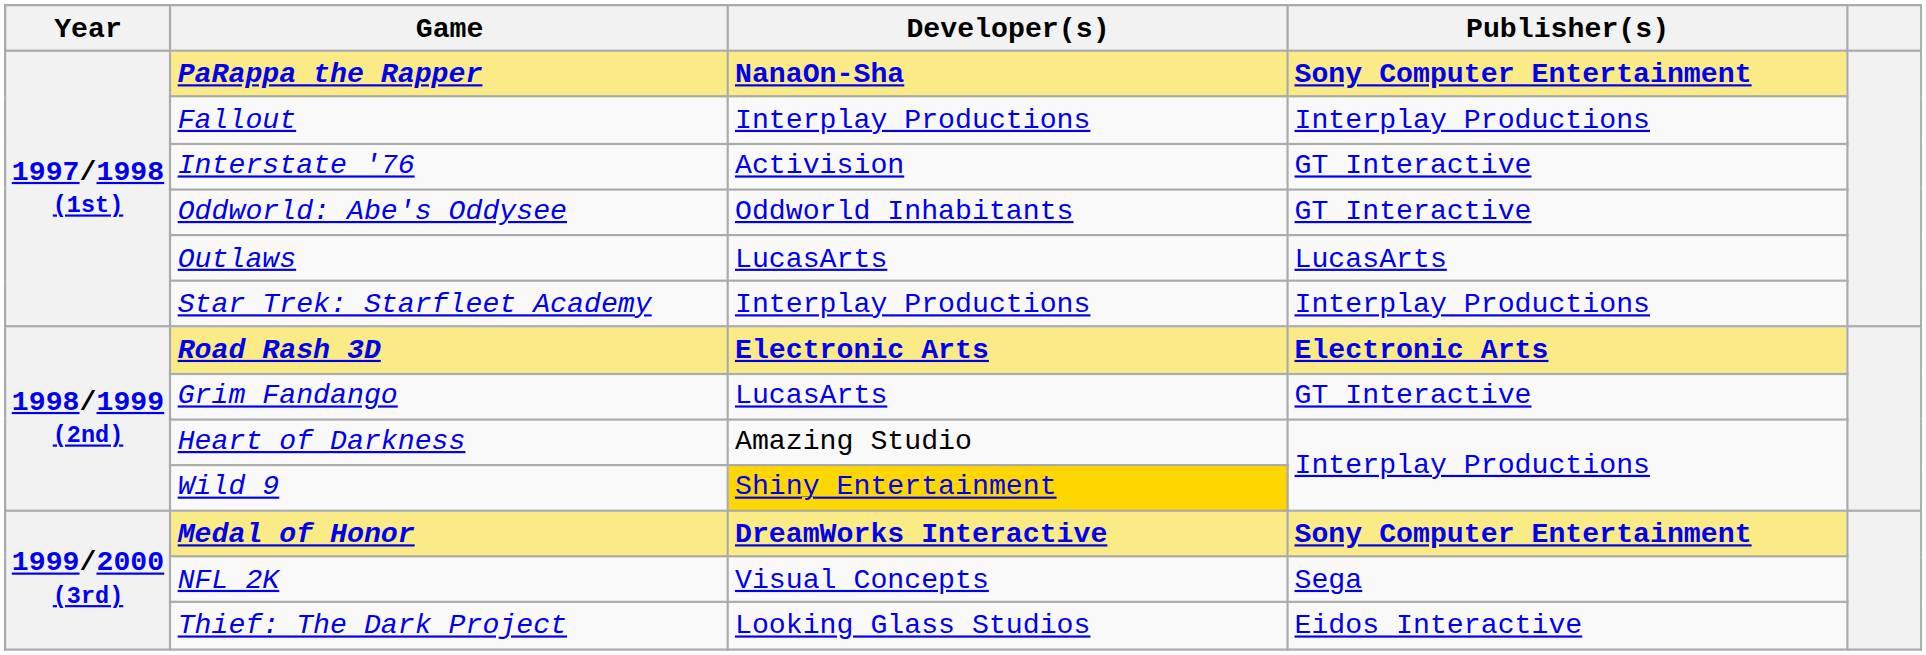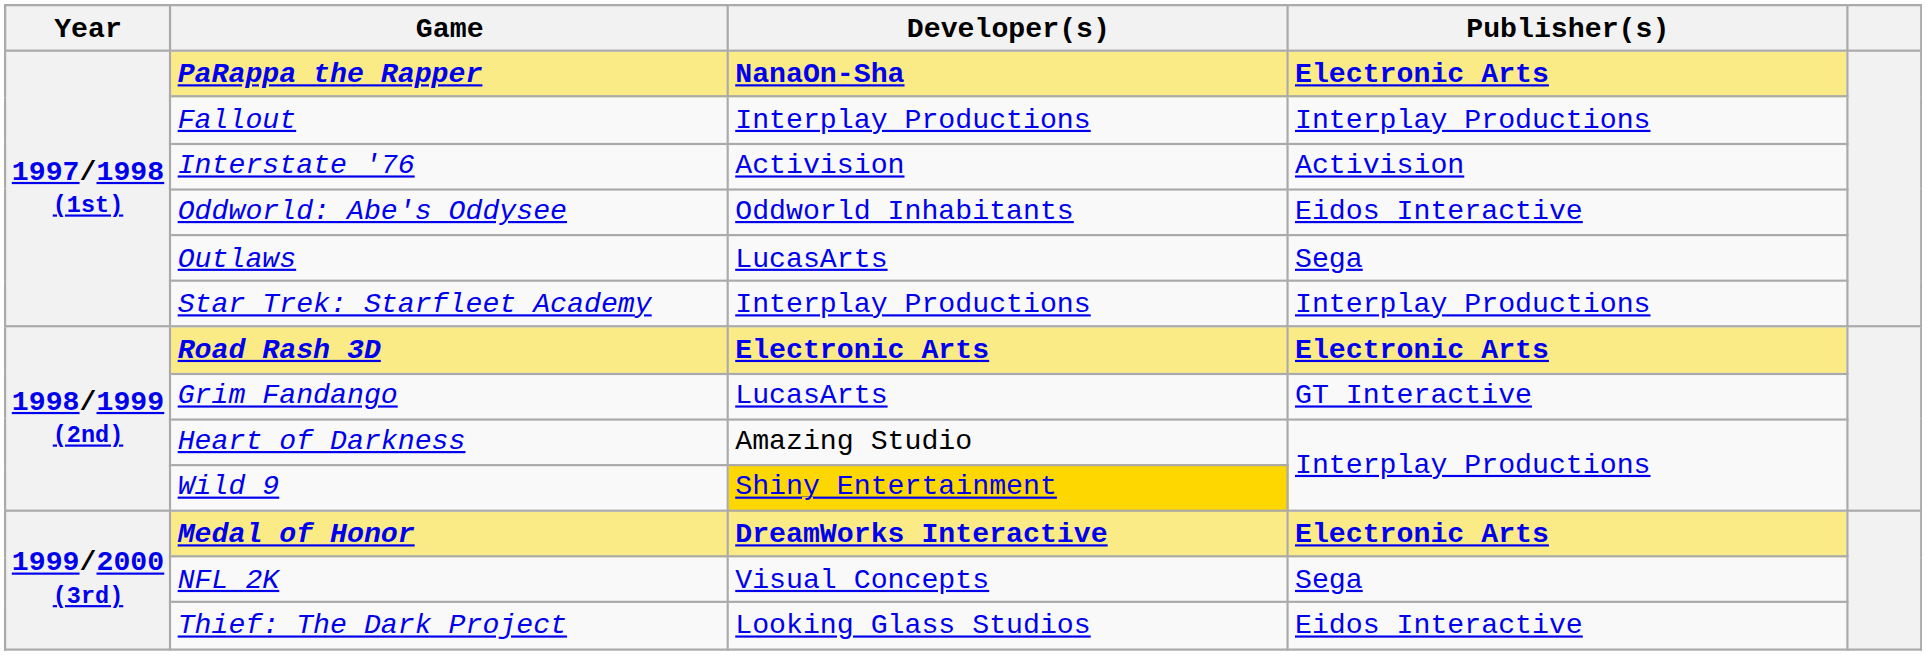(1523, 74) Sony Computer Entertainment -> (1422, 74) Electronic Arts
(1413, 166) GT Interactive -> (1380, 166) Activision
(1413, 212) GT Interactive -> (1439, 212) Eidos Interactive
(1371, 258) LucasArts -> (1329, 258) Sega
(1523, 534) Sony Computer Entertainment -> (1422, 534) Electronic Arts
